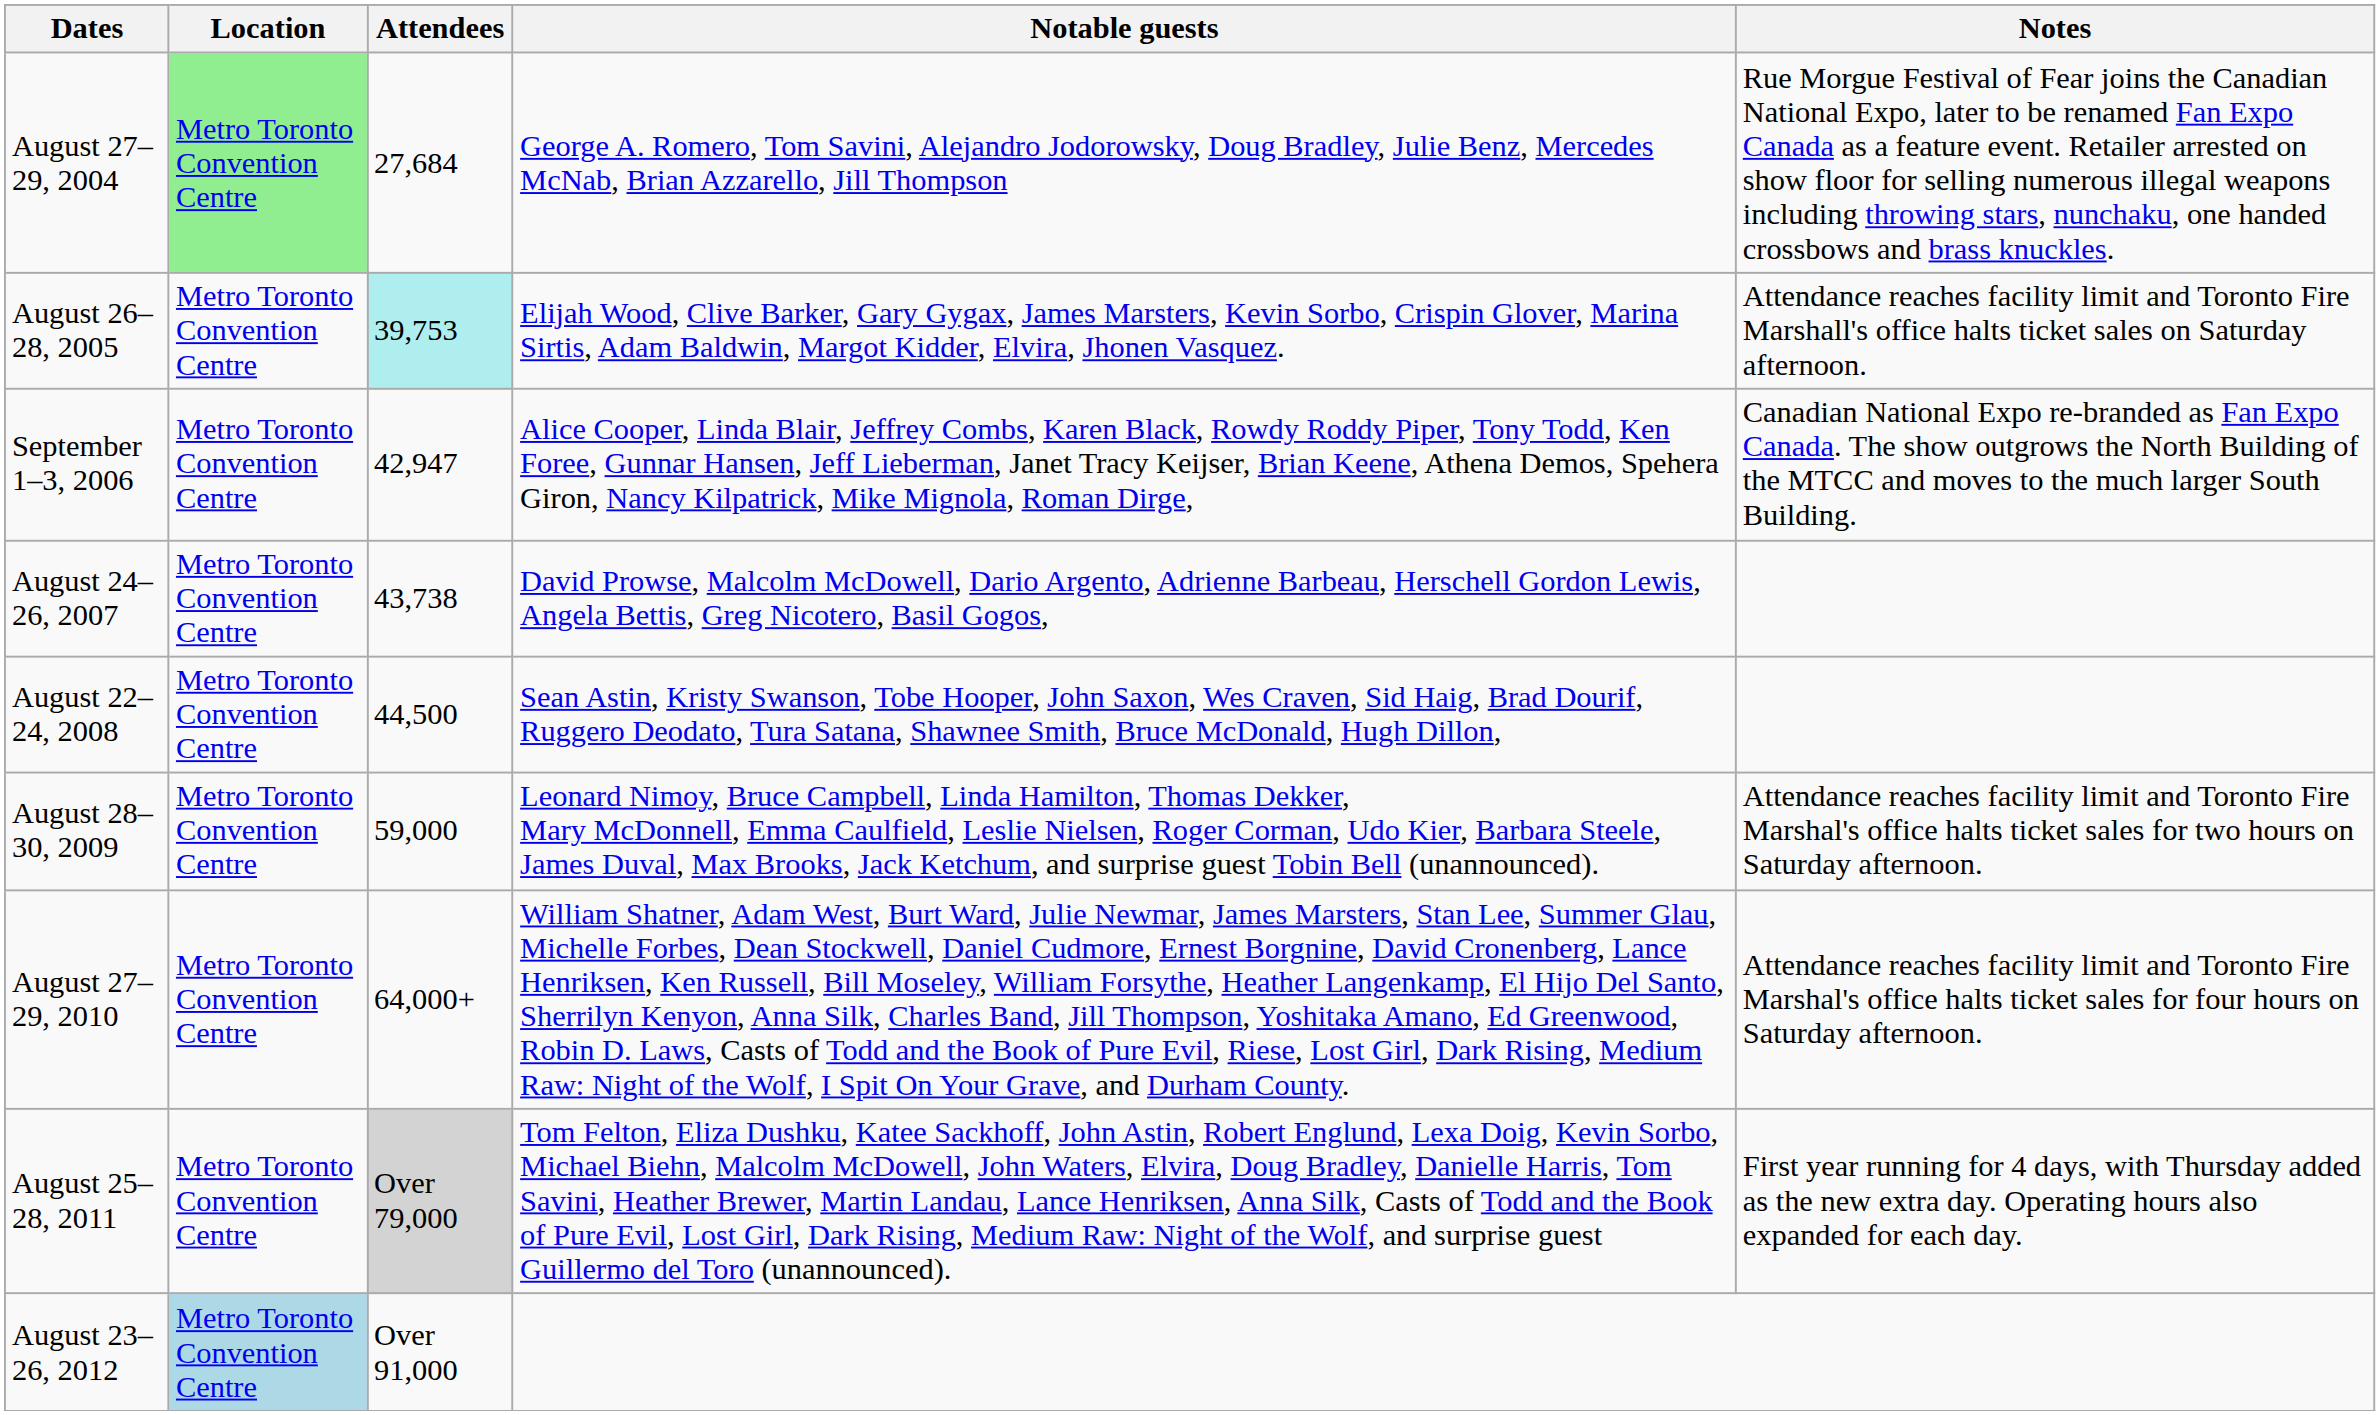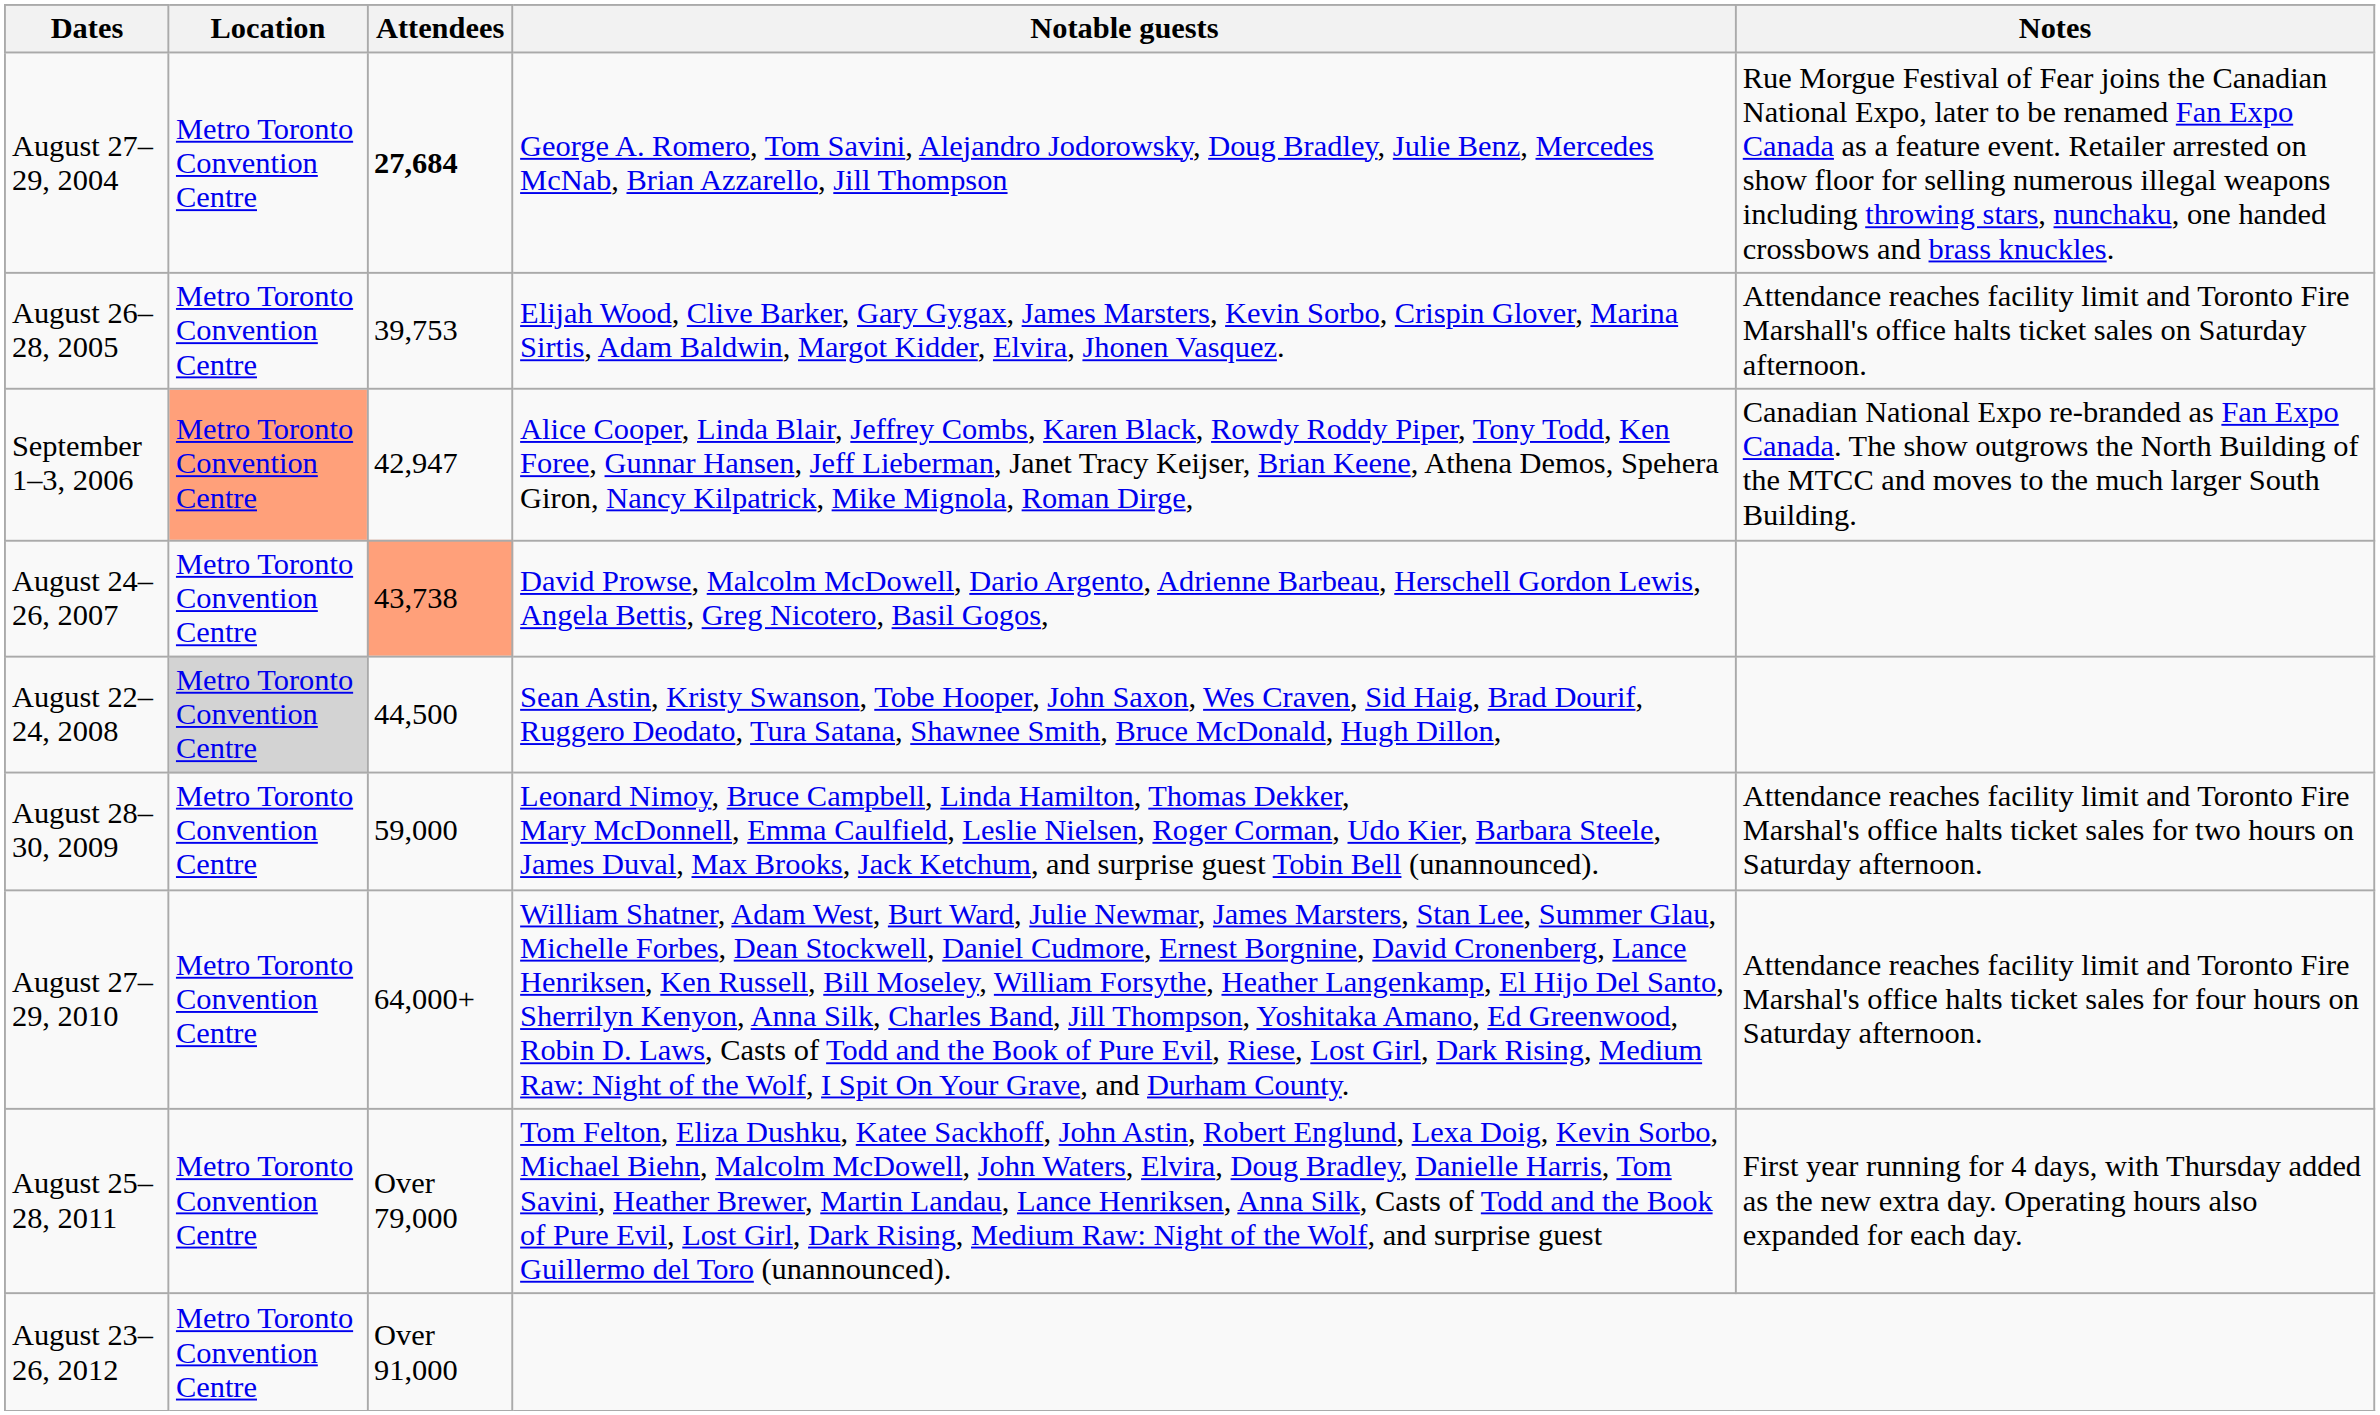(265, 162) lightgreen background -> (265, 162) no background
(416, 162) normal -> (416, 162) bold
(416, 330) paleturquoise background -> (416, 330) no background
(265, 463) no background -> (265, 463) lightsalmon background
(416, 597) no background -> (416, 597) lightsalmon background
(265, 714) no background -> (265, 714) lightgrey background
(416, 1200) lightgrey background -> (416, 1200) no background
(265, 1351) lightblue background -> (265, 1351) no background
